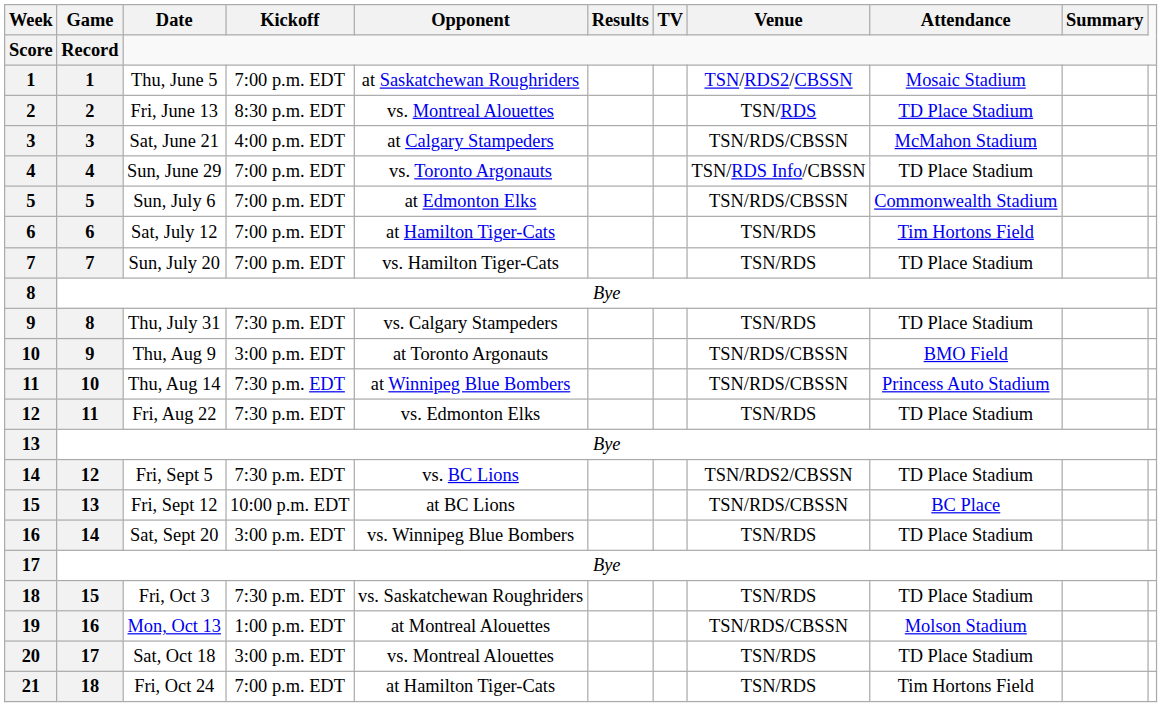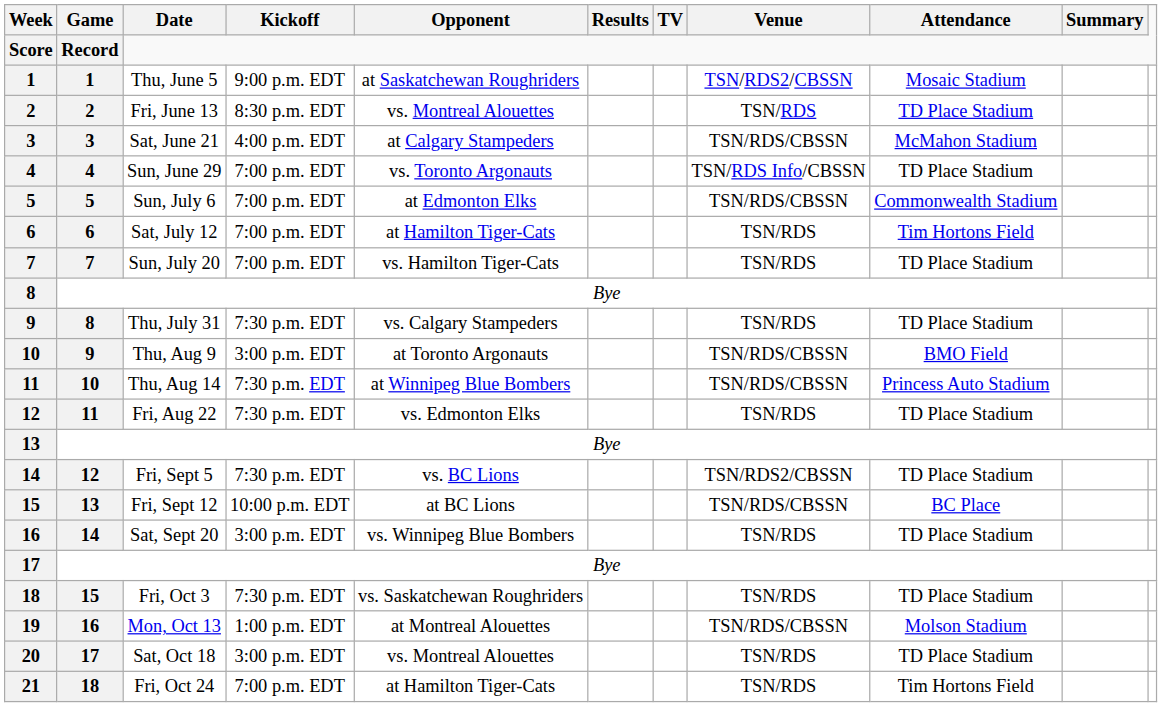(290, 80) 7:00 p.m. EDT -> (290, 80) 9:00 p.m. EDT
